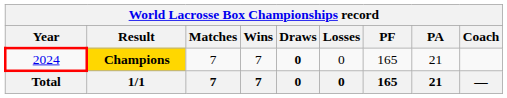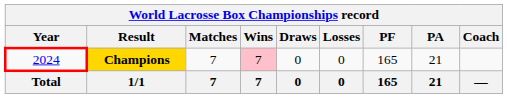(258, 59) no background -> (258, 59) pink background
(298, 59) bold -> (298, 59) normal
